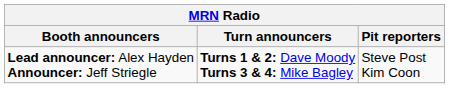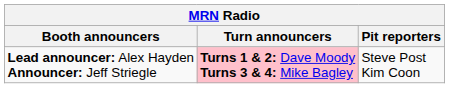(278, 65) no background -> (278, 65) pink background
